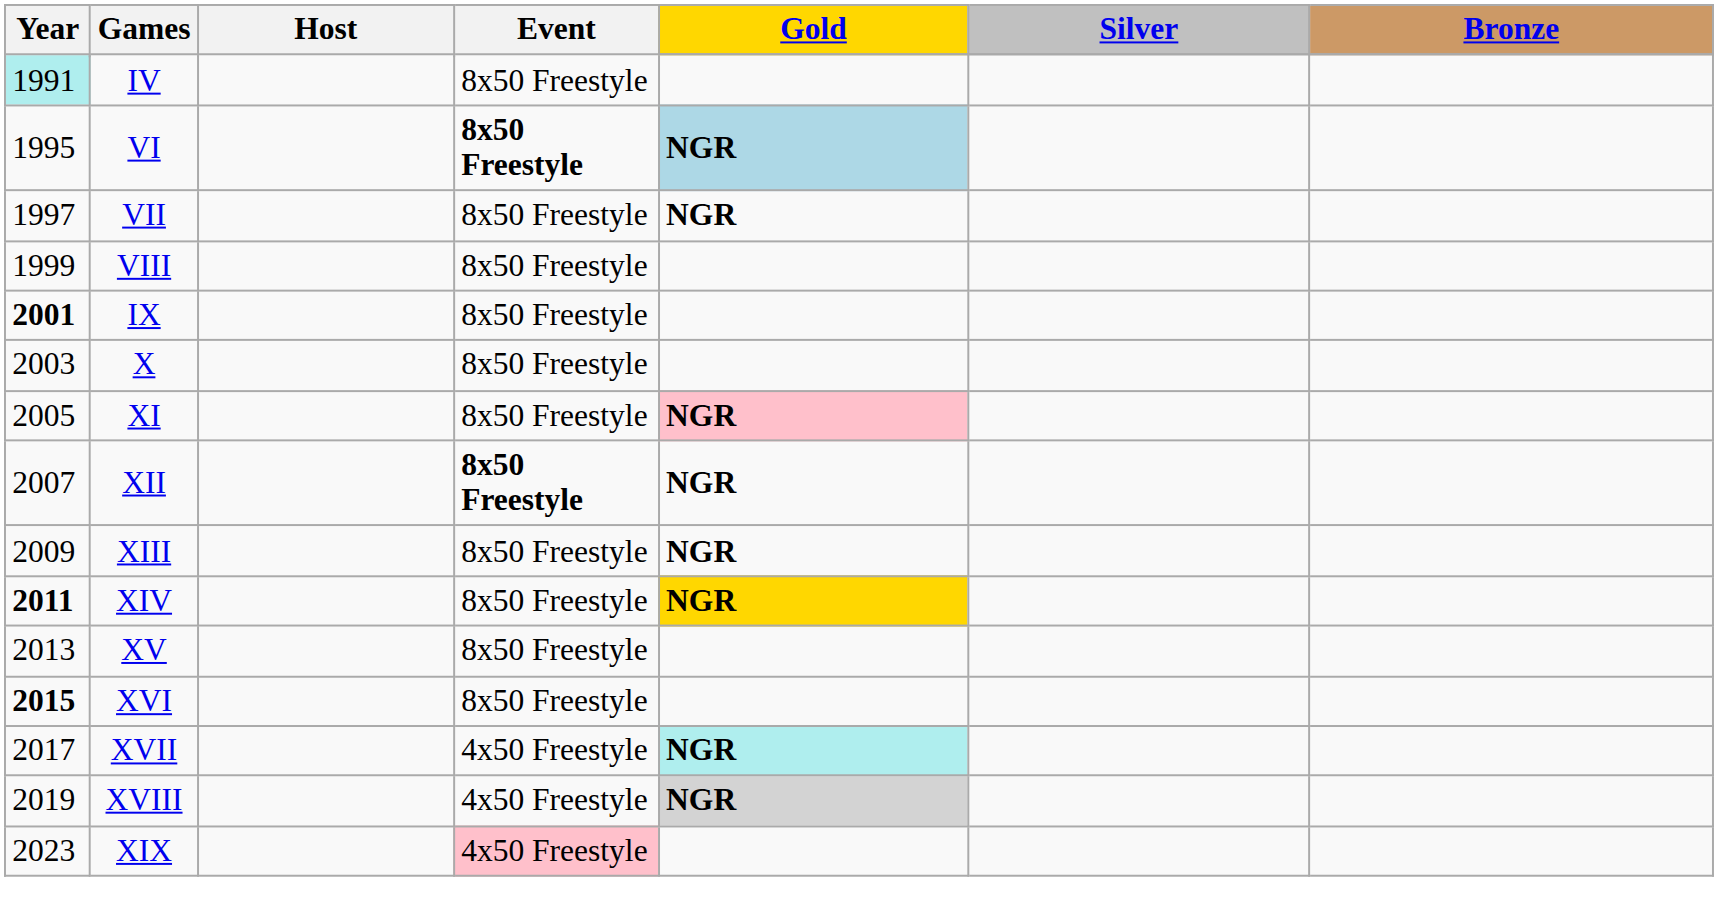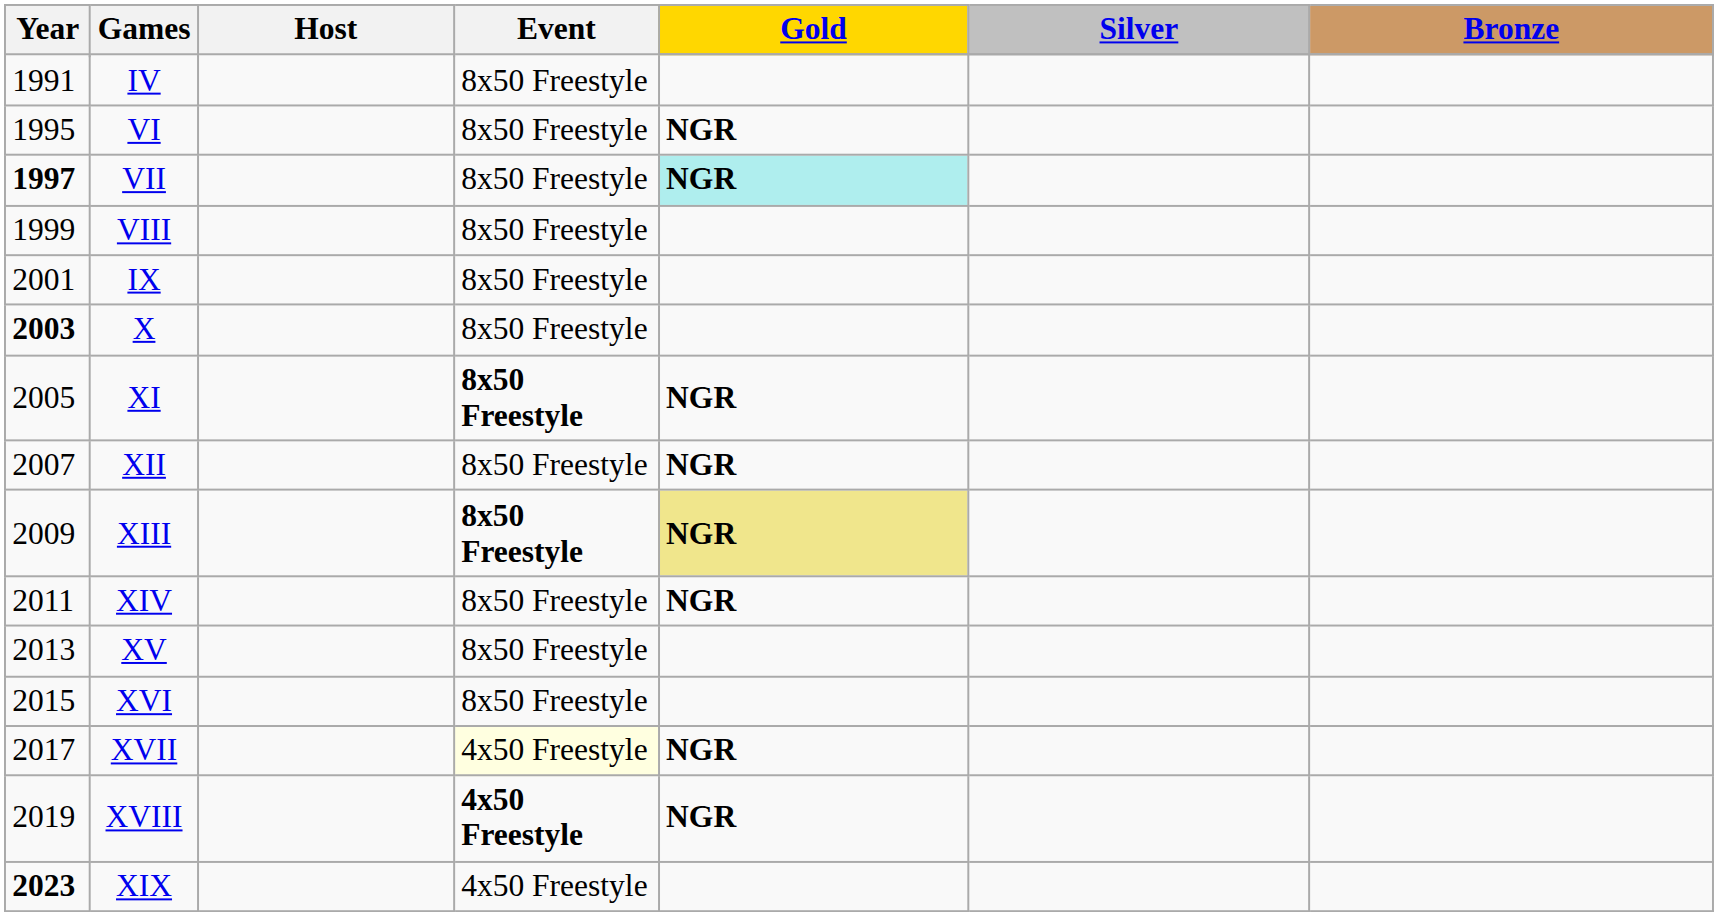(44, 79) paleturquoise background -> (44, 79) no background
(522, 147) bold -> (554, 129) normal
(701, 147) lightblue background -> (701, 129) no background
(44, 214) normal -> (44, 179) bold
(701, 214) no background -> (701, 179) paleturquoise background
(44, 314) bold -> (44, 279) normal
(44, 364) normal -> (44, 329) bold
(554, 414) normal -> (522, 397) bold
(701, 414) pink background -> (701, 397) no background
(522, 482) bold -> (554, 464) normal
(554, 550) normal -> (522, 532) bold
(701, 550) no background -> (701, 532) khaki background
(43, 600) bold -> (43, 600) normal
(701, 600) gold background -> (701, 600) no background
(44, 700) bold -> (44, 700) normal
(554, 750) no background -> (554, 750) lightyellow background
(701, 750) paleturquoise background -> (701, 750) no background
(554, 800) normal -> (522, 817) bold
(701, 800) lightgrey background -> (701, 817) no background
(44, 850) normal -> (44, 885) bold
(554, 850) pink background -> (554, 885) no background
